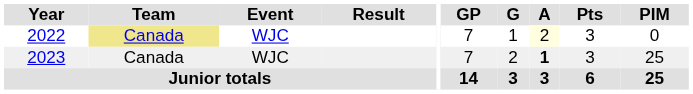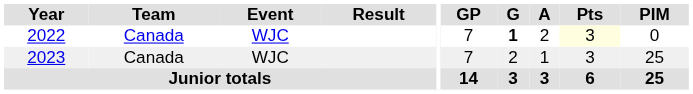(154, 36) khaki background -> (154, 36) no background
(513, 36) normal -> (513, 36) bold
(545, 36) lightyellow background -> (545, 36) no background
(590, 36) no background -> (590, 36) lightyellow background
(545, 57) bold -> (545, 57) normal
